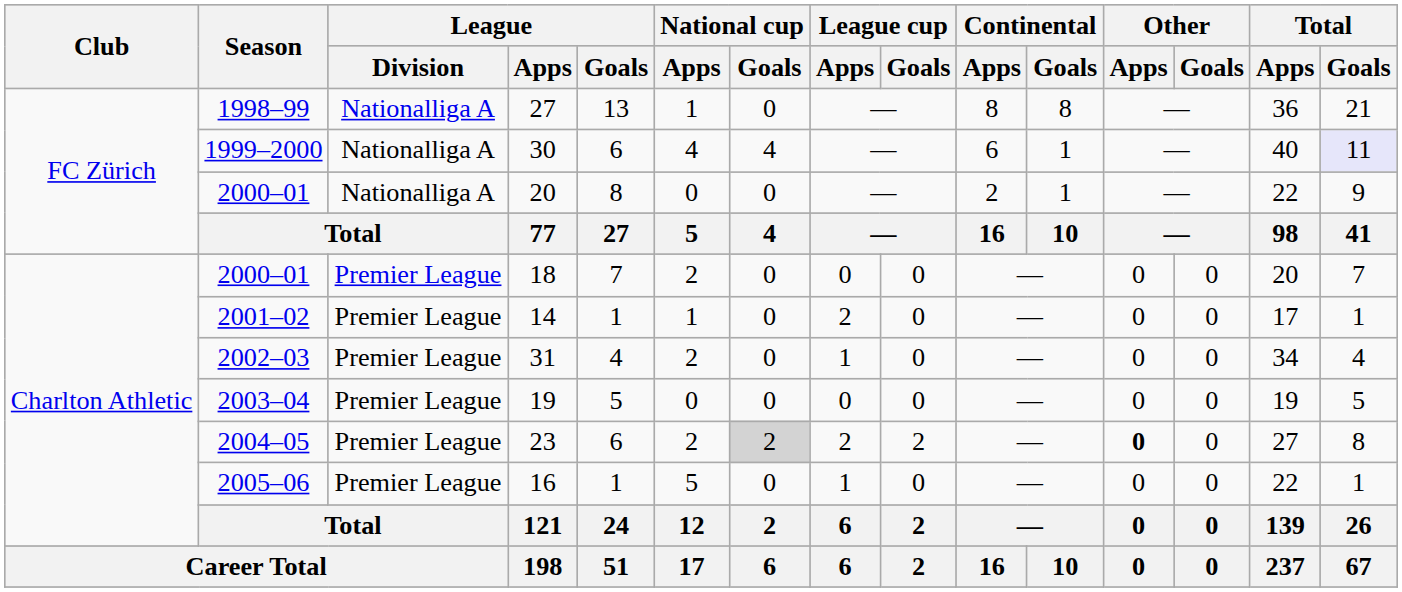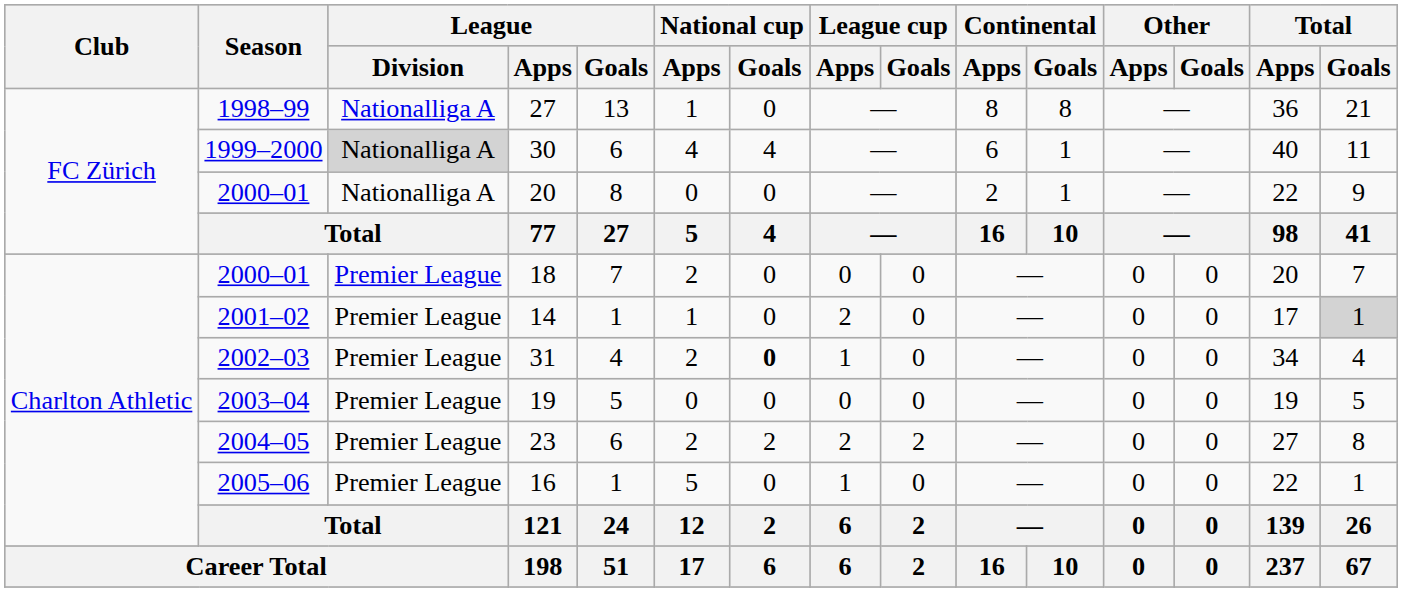(418, 150) no background -> (418, 150) lightgrey background
(1359, 150) lavender background -> (1359, 150) no background
(1359, 316) no background -> (1359, 316) lightgrey background
(769, 358) normal -> (769, 358) bold
(769, 441) lightgrey background -> (769, 441) no background
(1139, 441) bold -> (1139, 441) normal
